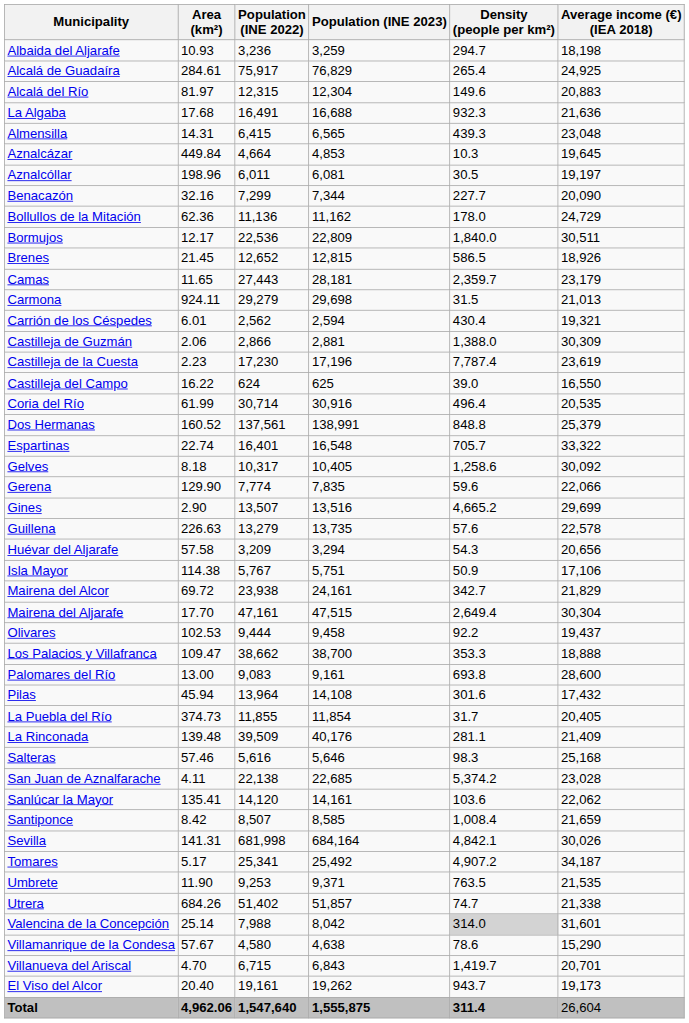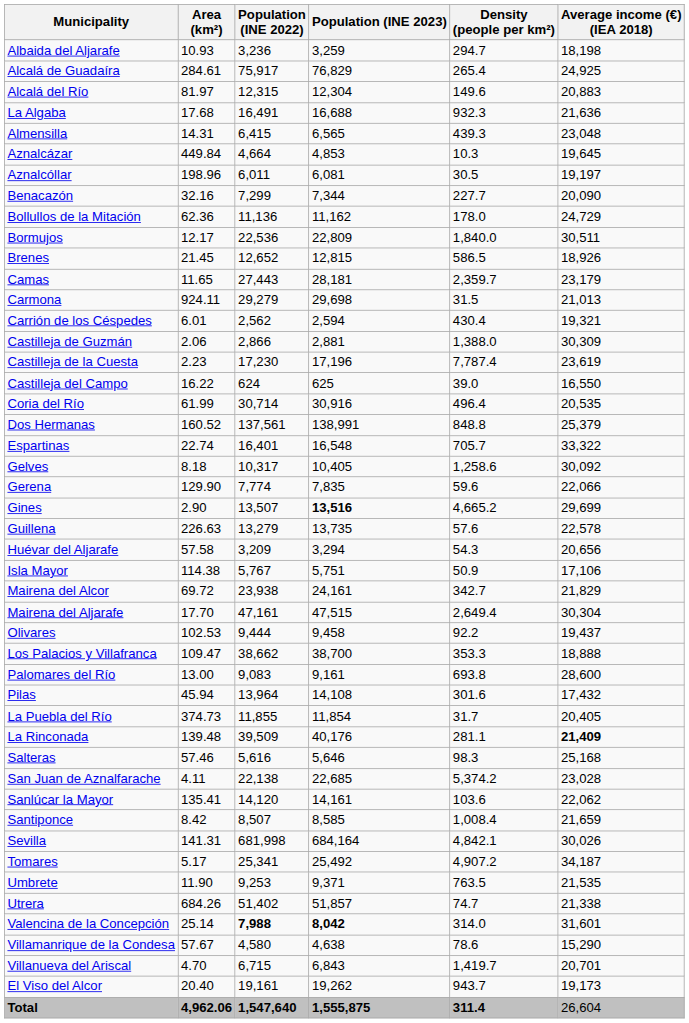(332, 508) normal -> (332, 508) bold
(581, 737) normal -> (581, 737) bold
(255, 924) normal -> (255, 924) bold
(328, 924) normal -> (328, 924) bold
(469, 924) lightgrey background -> (469, 924) no background
